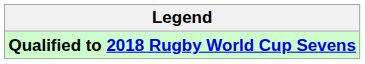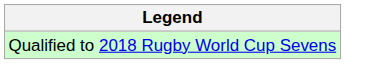(182, 44) bold -> (172, 44) normal
